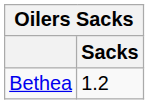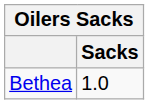(95, 83) 1.2 -> (95, 83) 1.0
